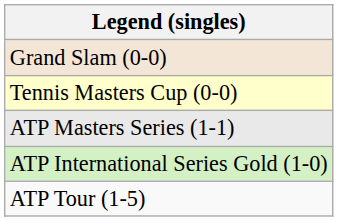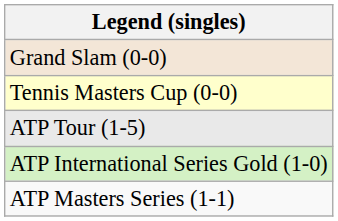(122, 127) ATP Masters Series (1-1) -> (78, 127) ATP Tour (1-5)
(78, 198) ATP Tour (1-5) -> (122, 198) ATP Masters Series (1-1)
